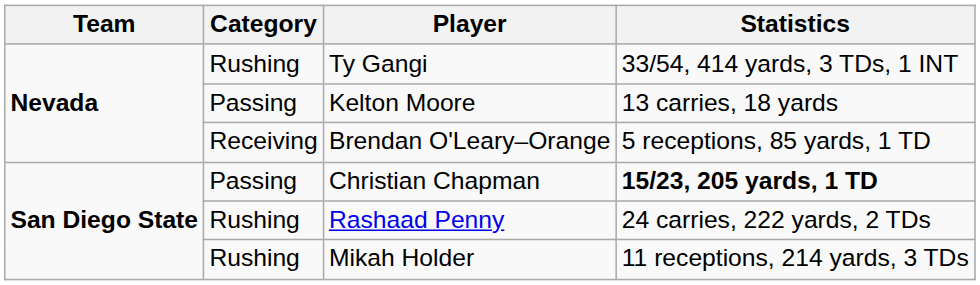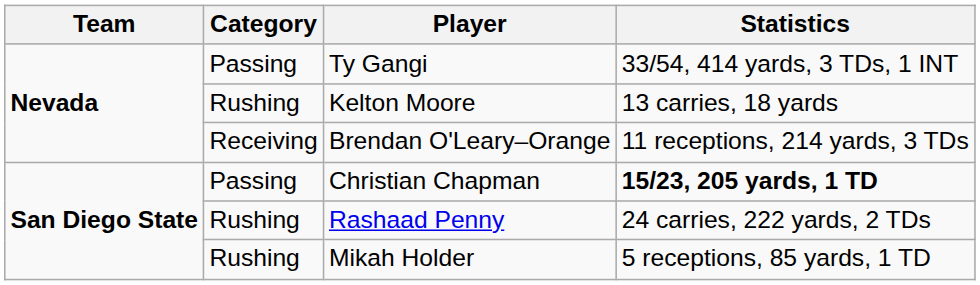(255, 63) Rushing -> (253, 63) Passing
(253, 102) Passing -> (255, 102) Rushing
(776, 141) 5 receptions, 85 yards, 1 TD -> (795, 141) 11 receptions, 214 yards, 3 TDs
(795, 259) 11 receptions, 214 yards, 3 TDs -> (776, 259) 5 receptions, 85 yards, 1 TD
